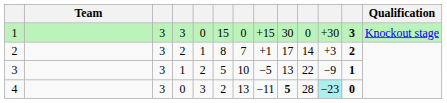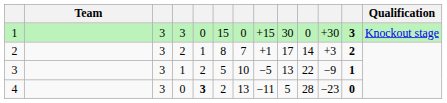(203, 88) normal -> (203, 88) bold
(288, 88) bold -> (288, 88) normal
(330, 88) paleturquoise background -> (330, 88) no background
